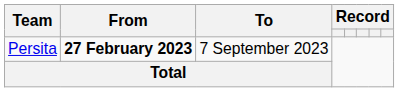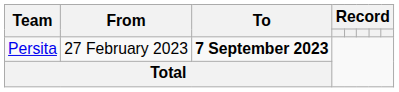(128, 49) bold -> (126, 49) normal
(264, 49) normal -> (262, 49) bold
